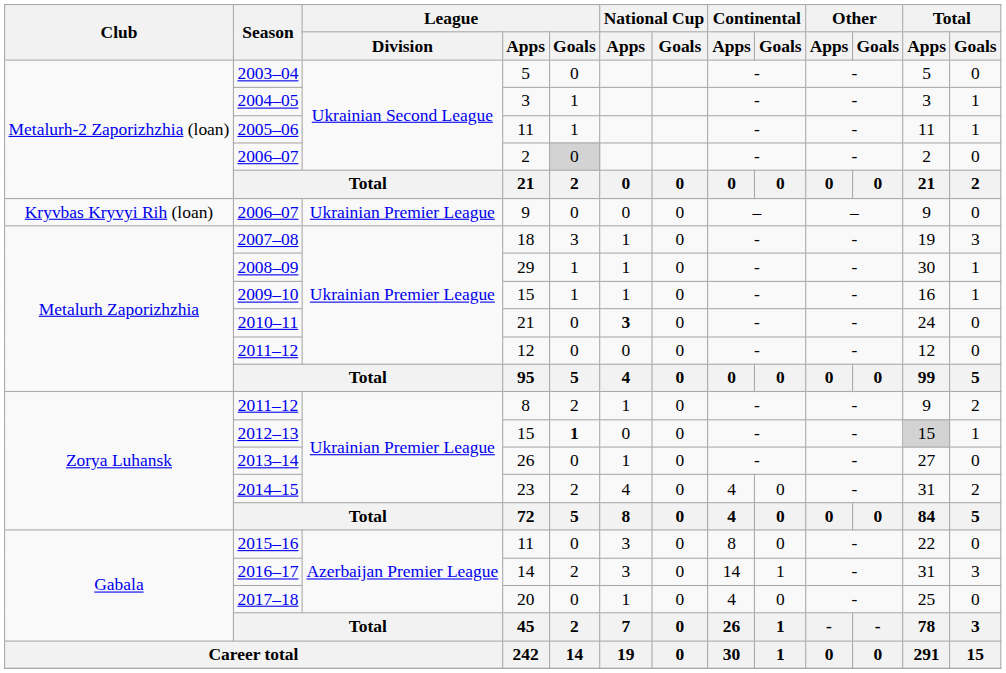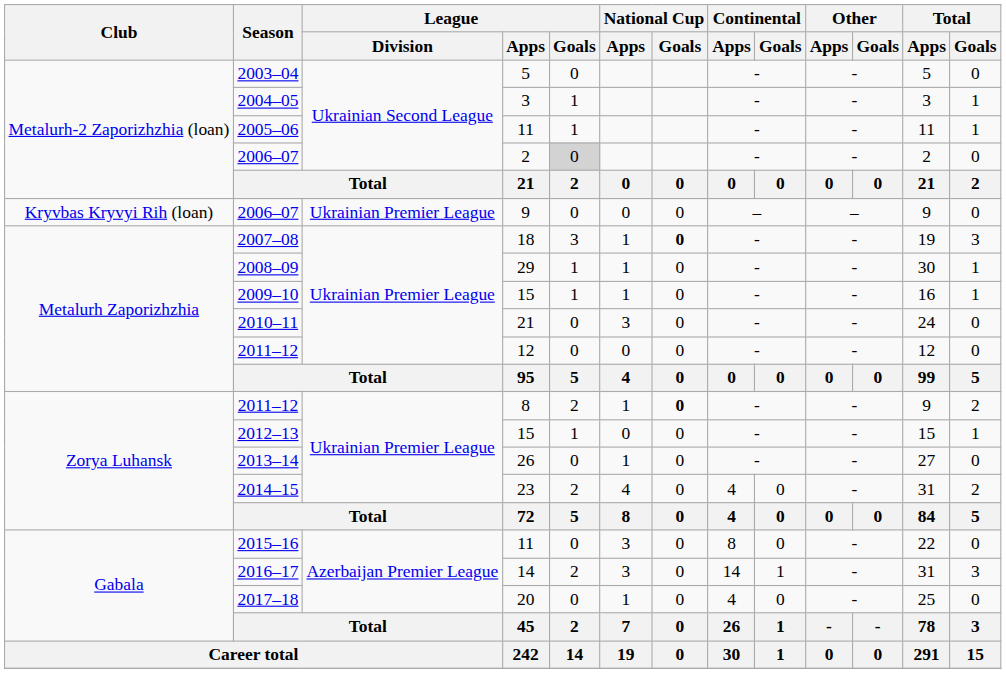(680, 239) normal -> (680, 239) bold
(626, 322) bold -> (626, 322) normal
(680, 405) normal -> (680, 405) bold
(574, 433) bold -> (574, 433) normal
(927, 433) lightgrey background -> (927, 433) no background
